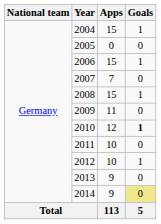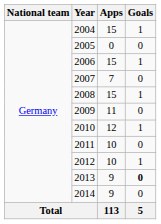(140, 128) bold -> (140, 128) normal
(140, 177) normal -> (140, 177) bold
(140, 194) khaki background -> (140, 194) no background
